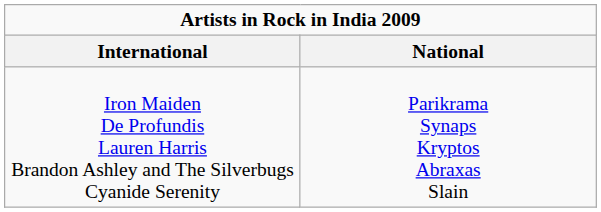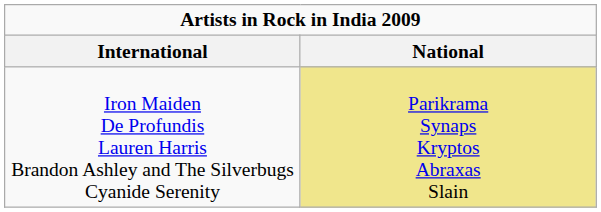(448, 147) no background -> (448, 147) khaki background
